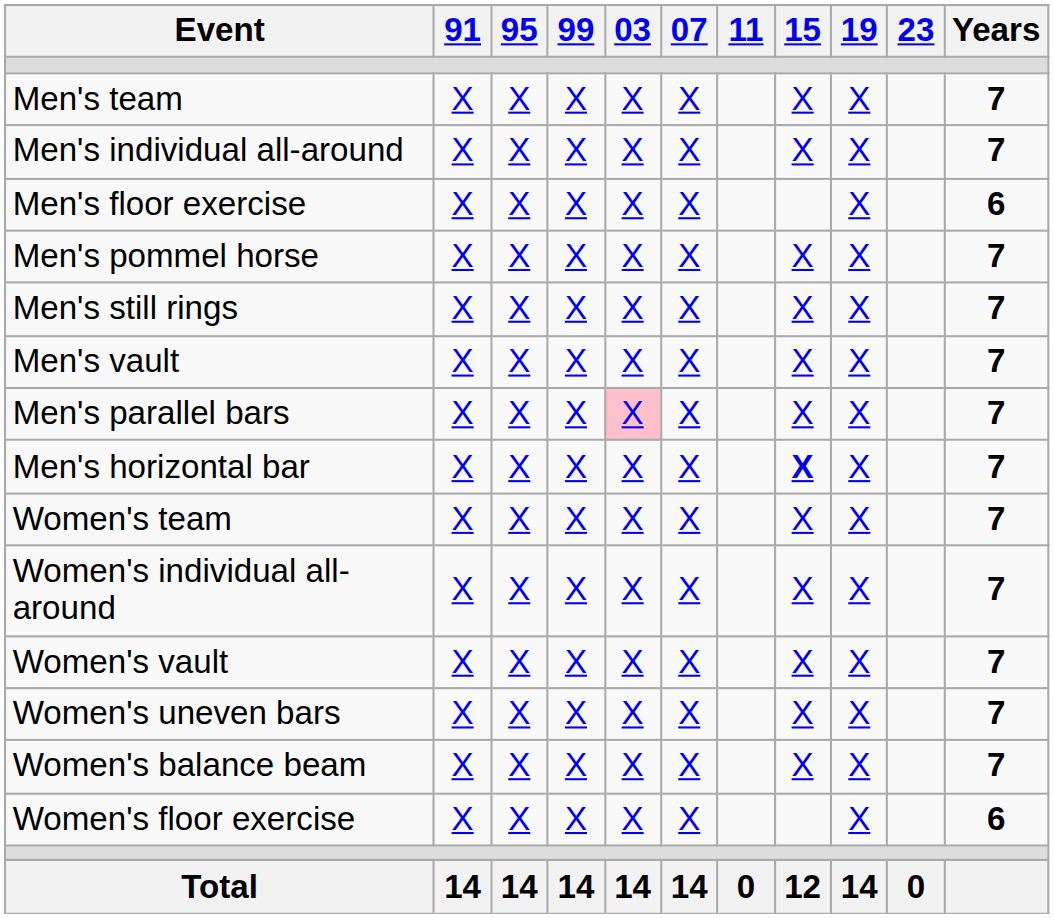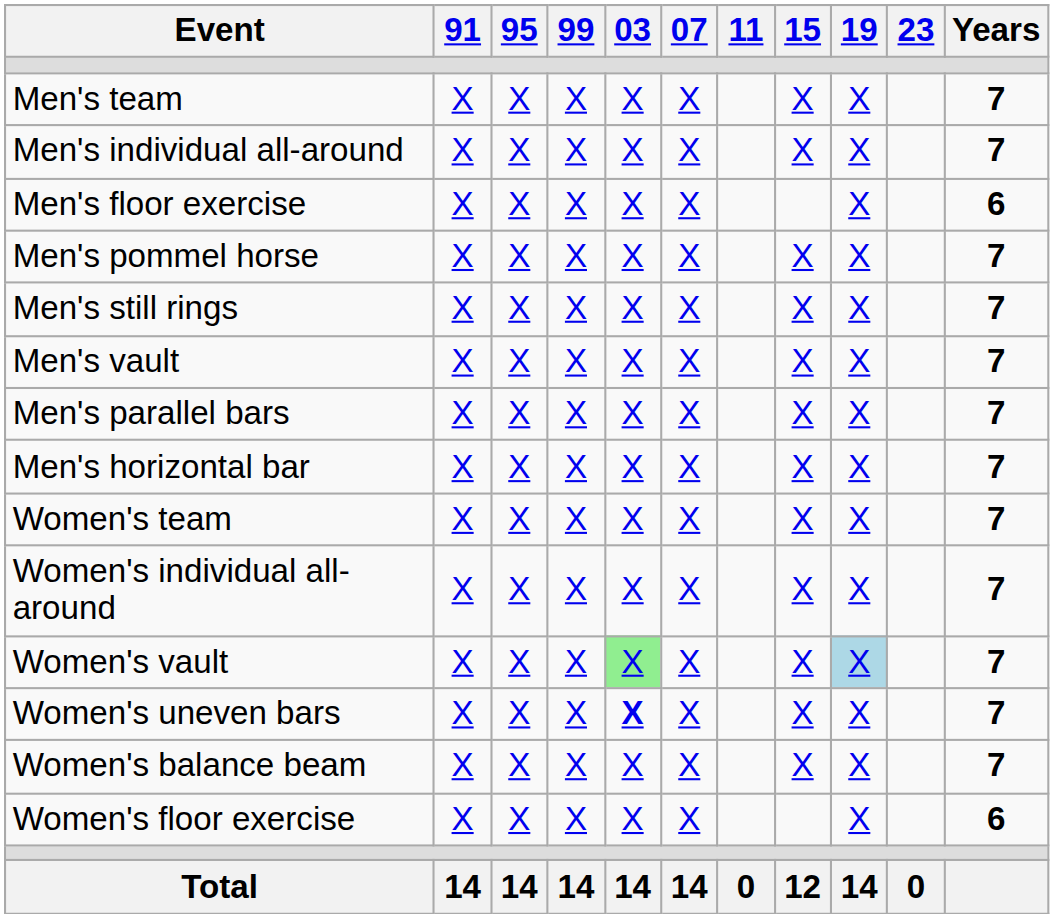(633, 413) pink background -> (633, 413) no background
(803, 466) bold -> (803, 466) normal
(633, 661) no background -> (633, 661) lightgreen background
(859, 661) no background -> (859, 661) lightblue background
(633, 713) normal -> (633, 713) bold
